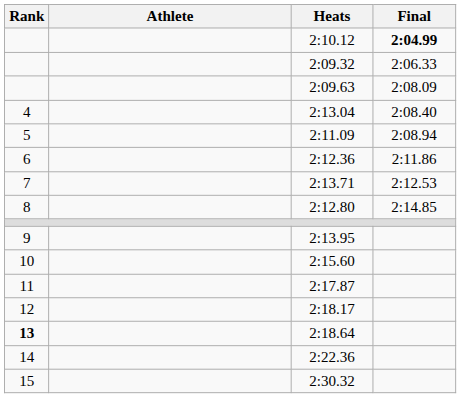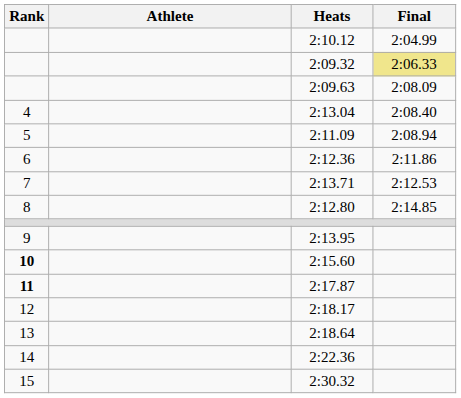(414, 40) bold -> (414, 40) normal
(414, 64) no background -> (414, 64) khaki background
(27, 261) normal -> (27, 261) bold
(27, 285) normal -> (27, 285) bold
(27, 333) bold -> (27, 333) normal
